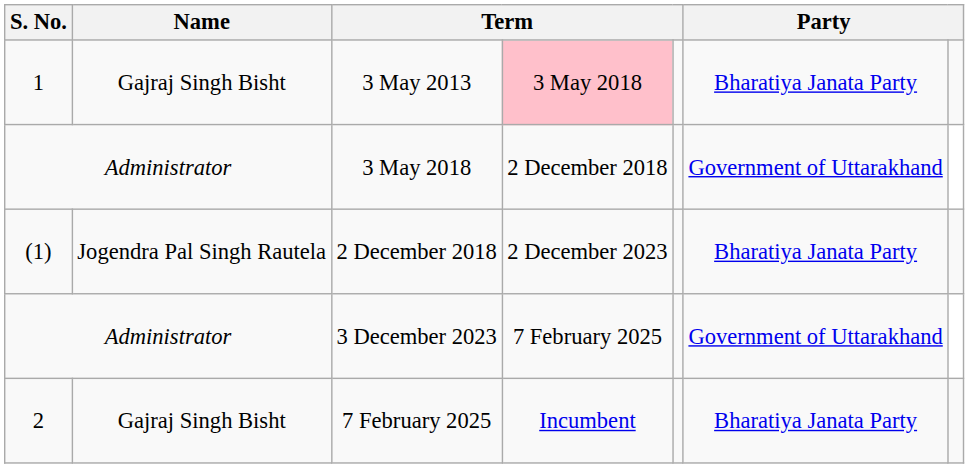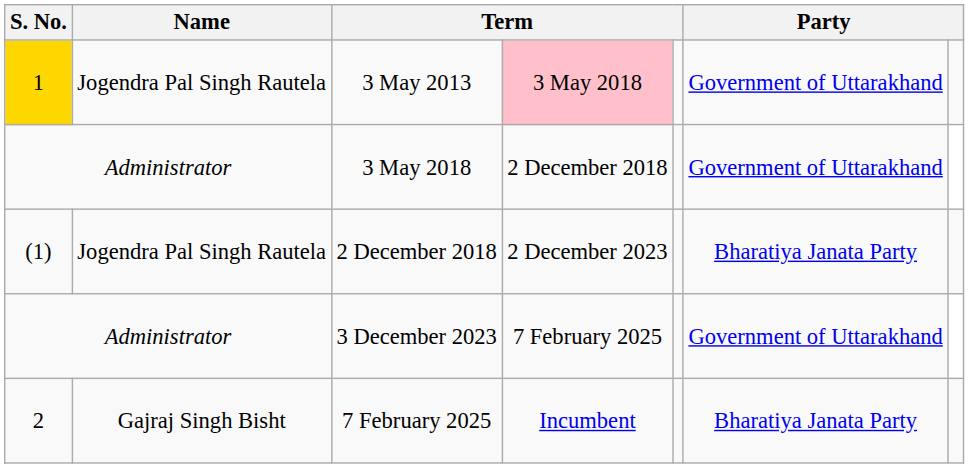(38, 82) no background -> (38, 82) gold background
(202, 82) Gajraj Singh Bisht -> (202, 82) Jogendra Pal Singh Rautela
(816, 82) Bharatiya Janata Party -> (816, 82) Government of Uttarakhand
